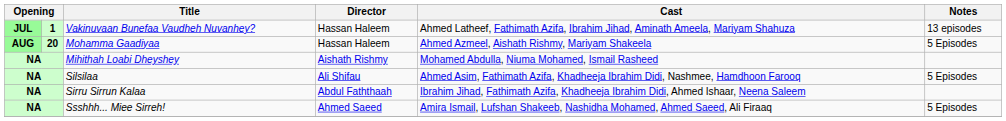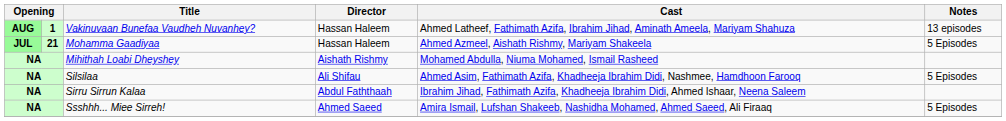(23, 28) JUL -> (23, 28) AUG
(23, 44) AUG -> (23, 44) JUL
(53, 44) 20 -> (53, 44) 21
